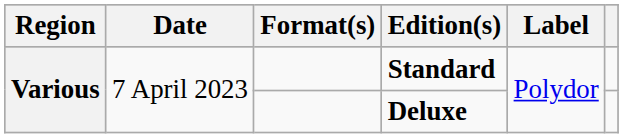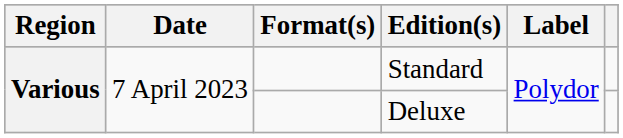(441, 68) bold -> (435, 68) normal
(427, 111) bold -> (427, 111) normal
